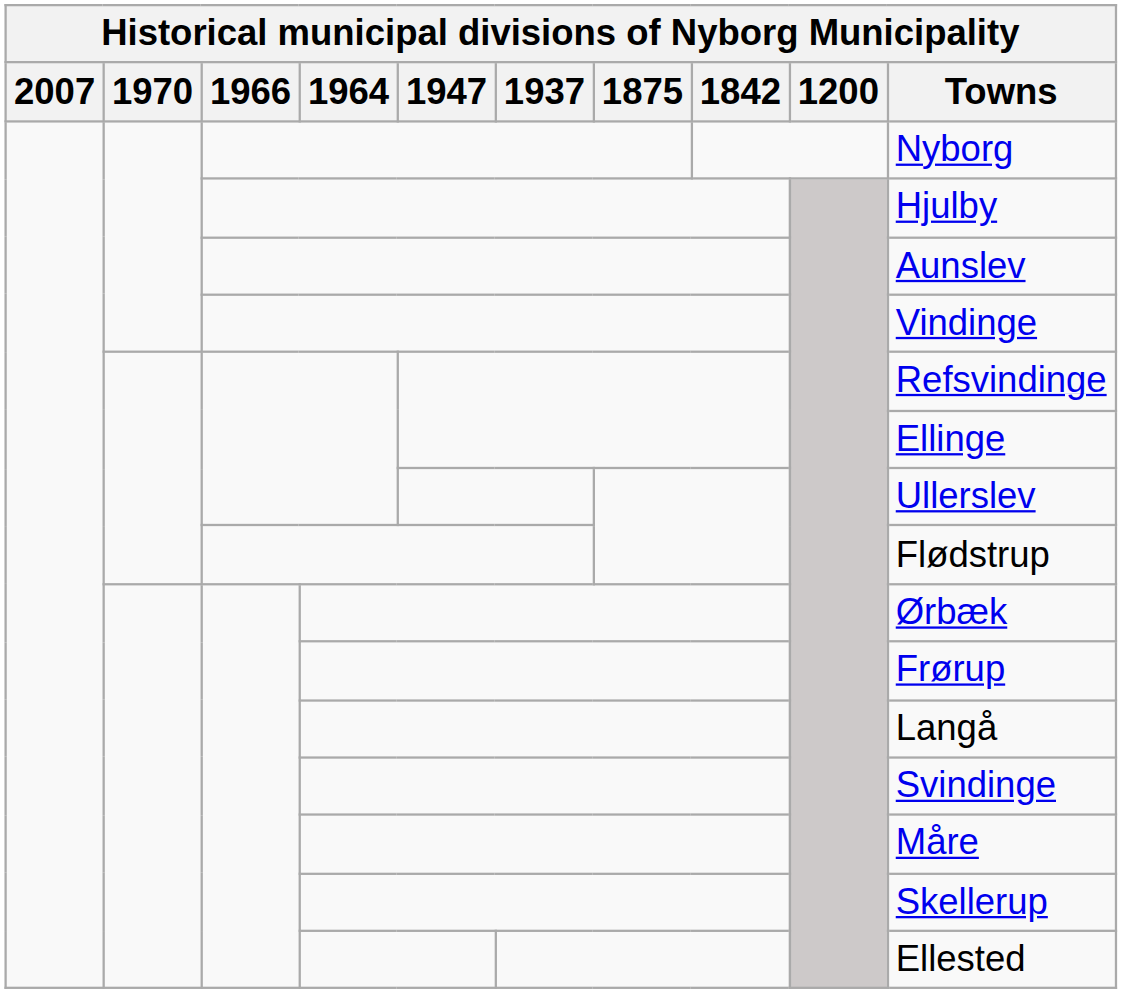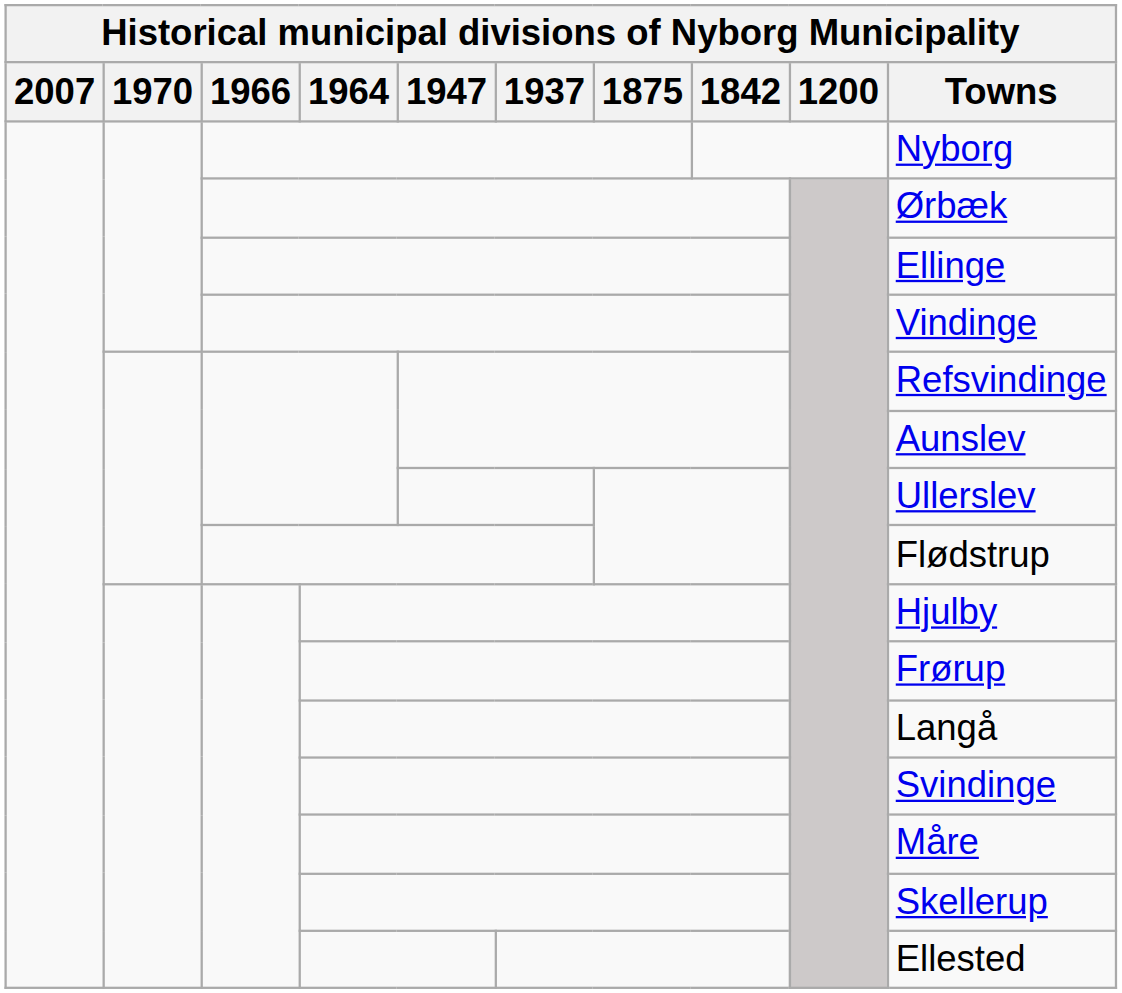(946, 206) Hjulby -> (951, 206) Ørbæk
(961, 264) Aunslev -> (951, 264) Ellinge
(951, 438) Ellinge -> (961, 438) Aunslev
(951, 611) Ørbæk -> (946, 611) Hjulby
